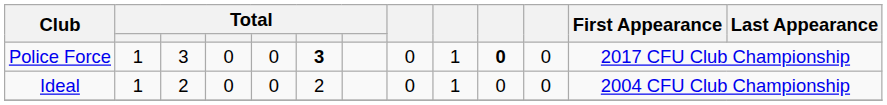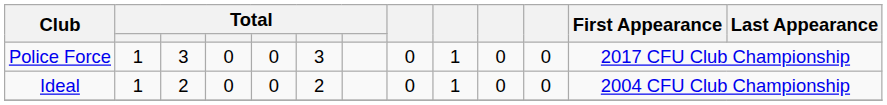(319, 57) bold -> (319, 57) normal
(501, 57) bold -> (501, 57) normal
